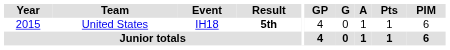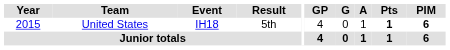(269, 24) bold -> (269, 24) normal
(389, 24) normal -> (389, 24) bold
(426, 24) normal -> (426, 24) bold
